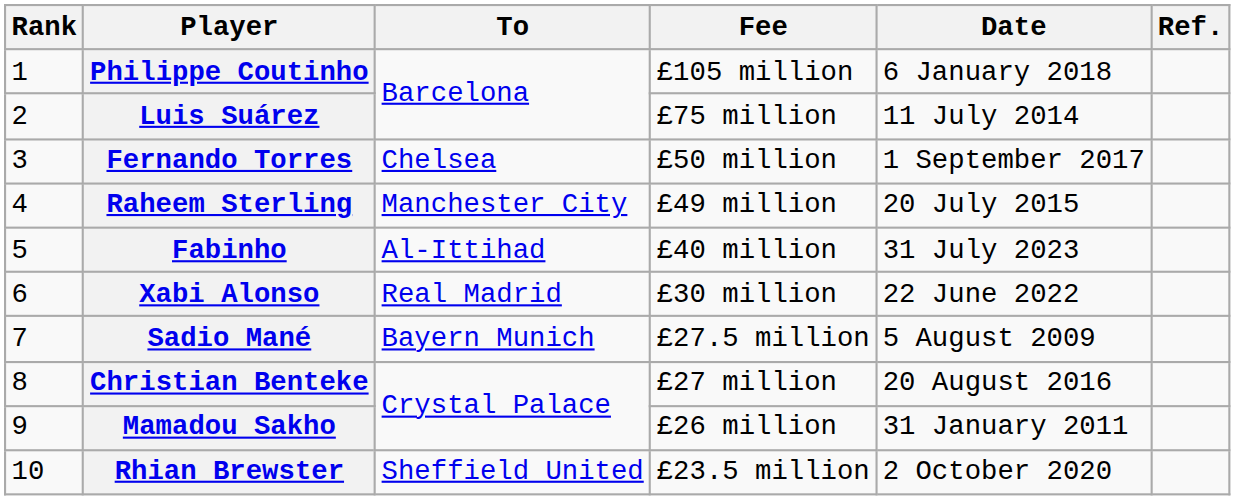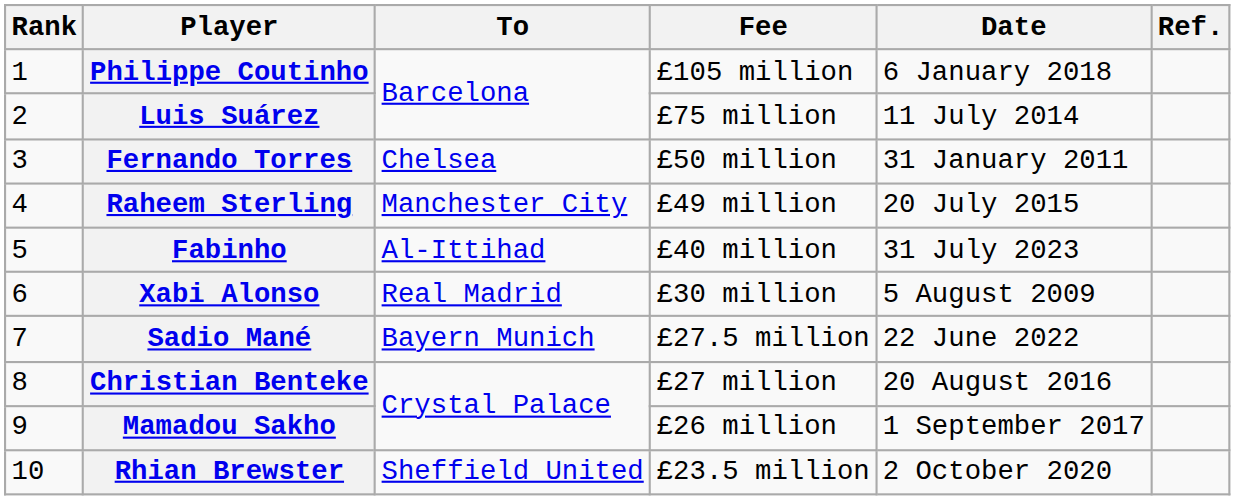(1014, 161) 1 September 2017 -> (1006, 161) 31 January 2011
(981, 294) 22 June 2022 -> (989, 294) 5 August 2009
(989, 339) 5 August 2009 -> (981, 339) 22 June 2022
(1006, 428) 31 January 2011 -> (1014, 428) 1 September 2017
